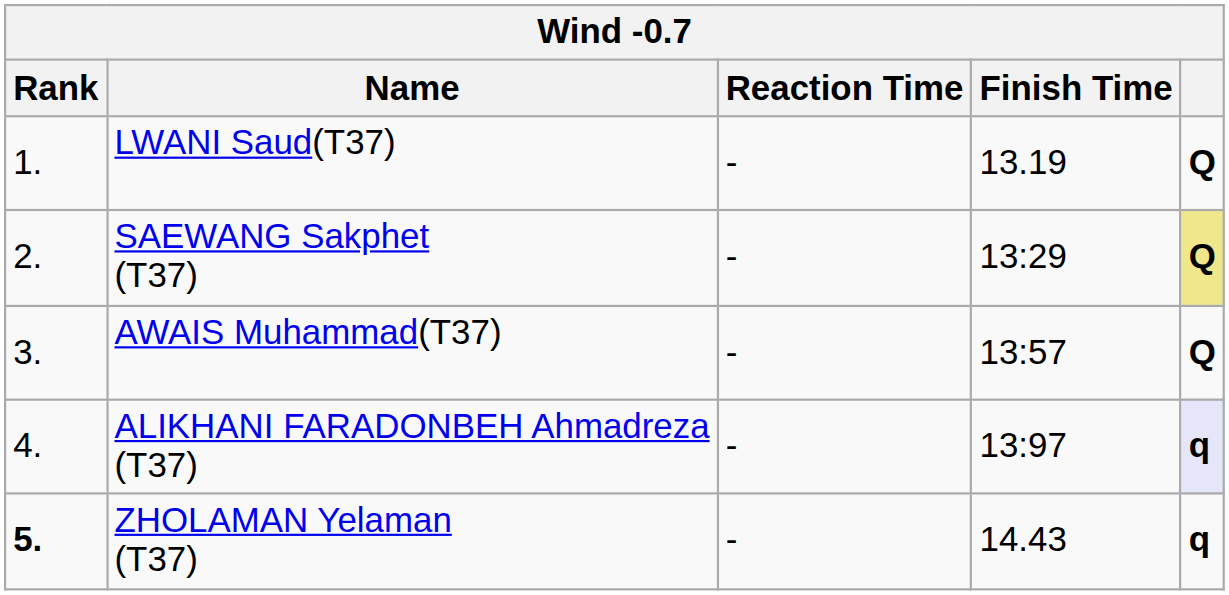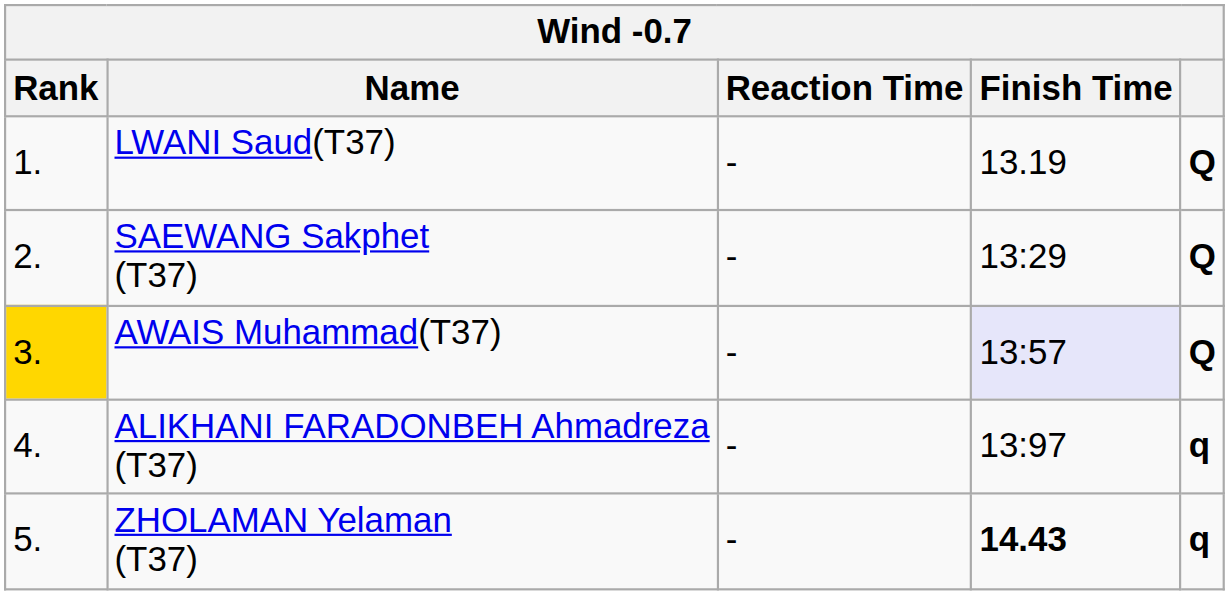(1202, 256) khaki background -> (1202, 256) no background
(28, 351) no background -> (28, 351) gold background
(1023, 351) no background -> (1023, 351) lavender background
(1199, 446) lavender background -> (1199, 446) no background
(28, 540) bold -> (28, 540) normal
(1023, 540) normal -> (1023, 540) bold
